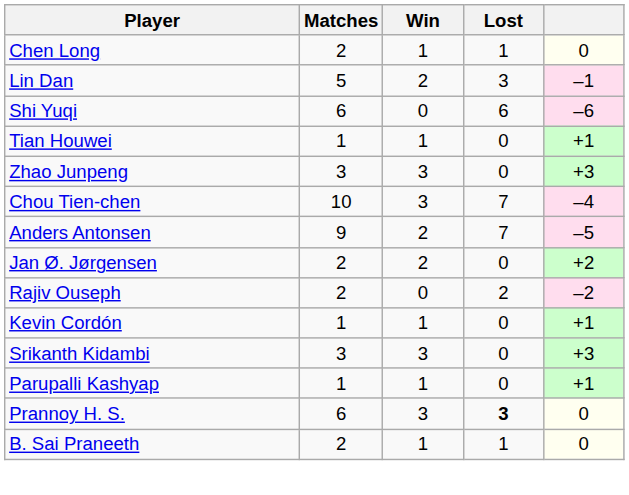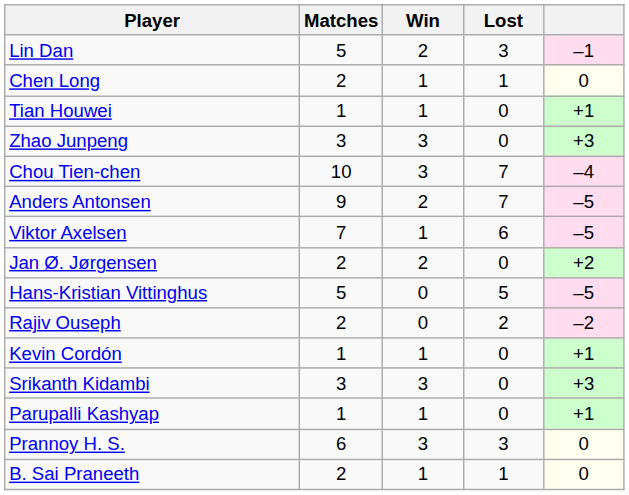rows swapped: (55, 50) <-> (41, 80)
- row: (43, 111)
+ row: (68, 232)
+ row: (108, 293)
(503, 414) bold -> (503, 444) normal
